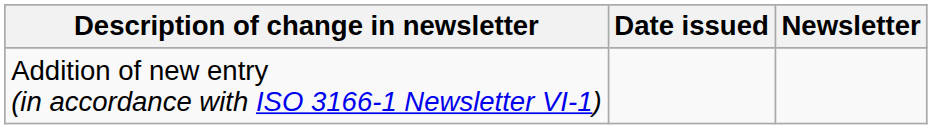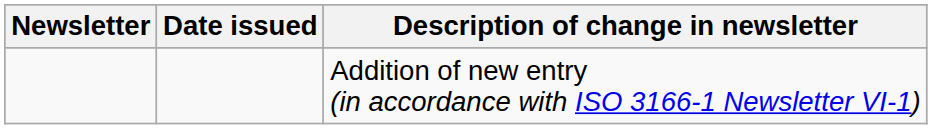columns swapped: (851, 26) <-> (306, 26)
